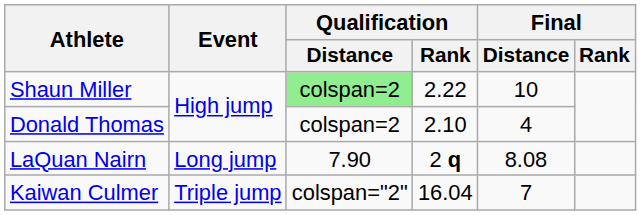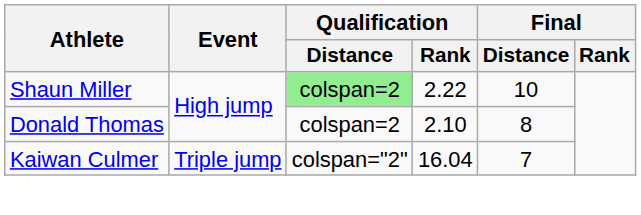(526, 124) 4 -> (526, 124) 8
- row: (78, 159)
